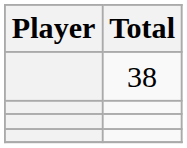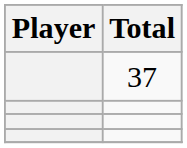(142, 76) 38 -> (142, 76) 37
